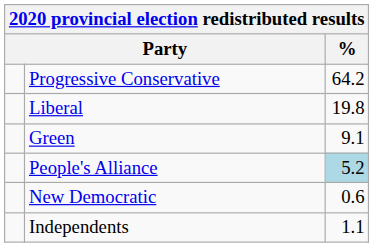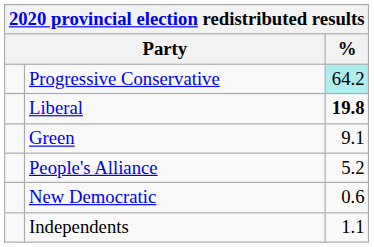(348, 78) no background -> (348, 78) paleturquoise background
(348, 108) normal -> (348, 108) bold
(353, 167) lightblue background -> (353, 167) no background
